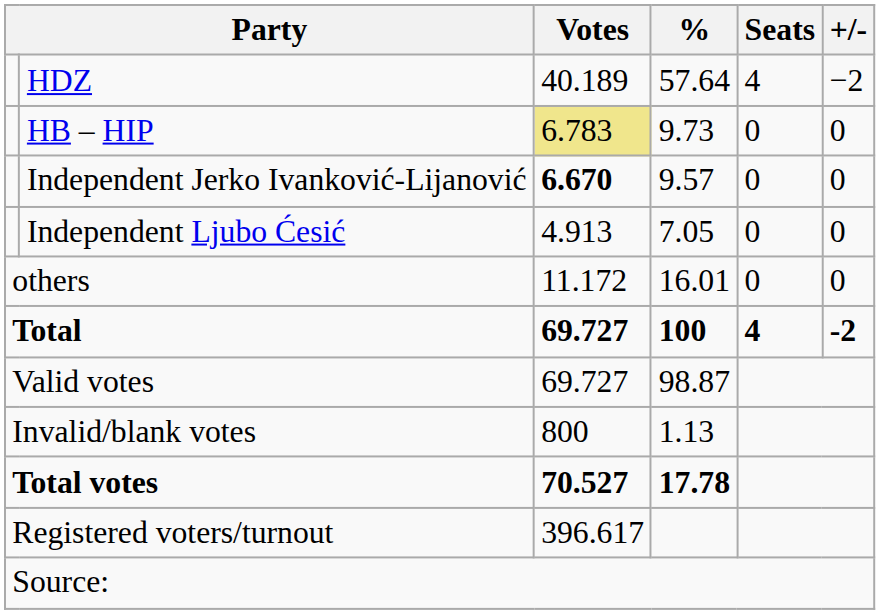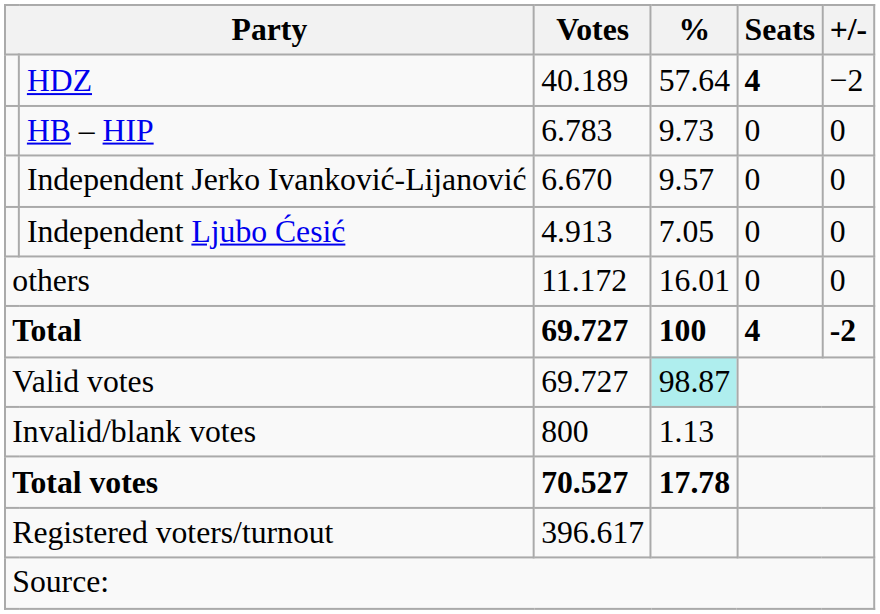(753, 79) normal -> (753, 79) bold
(577, 130) khaki background -> (577, 130) no background
(577, 180) bold -> (577, 180) normal
(694, 381) no background -> (694, 381) paleturquoise background
